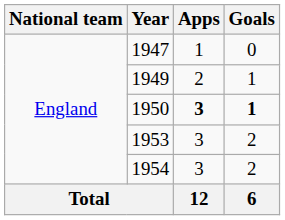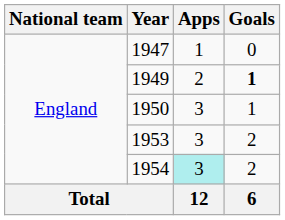(252, 79) normal -> (252, 79) bold
(199, 109) bold -> (199, 109) normal
(252, 109) bold -> (252, 109) normal
(199, 169) no background -> (199, 169) paleturquoise background
